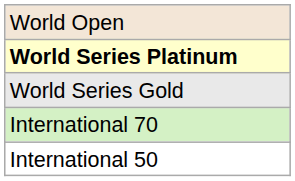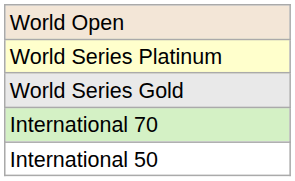(124, 56) bold -> (116, 56) normal
